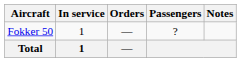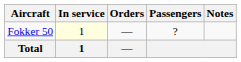(81, 31) no background -> (81, 31) lightyellow background
